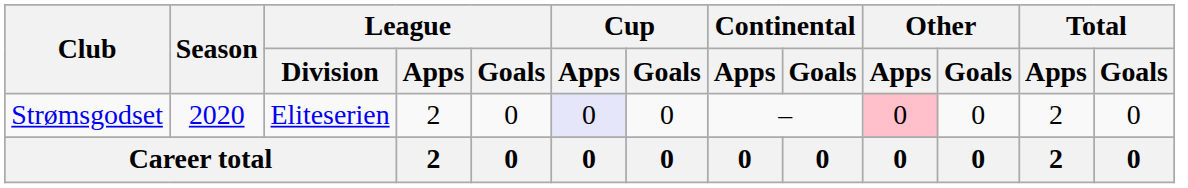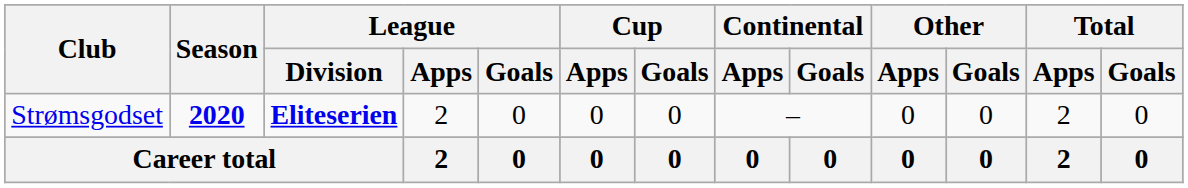(217, 114) normal -> (217, 114) bold
(330, 114) normal -> (334, 114) bold
(589, 114) lavender background -> (597, 114) no background
(900, 114) pink background -> (908, 114) no background
